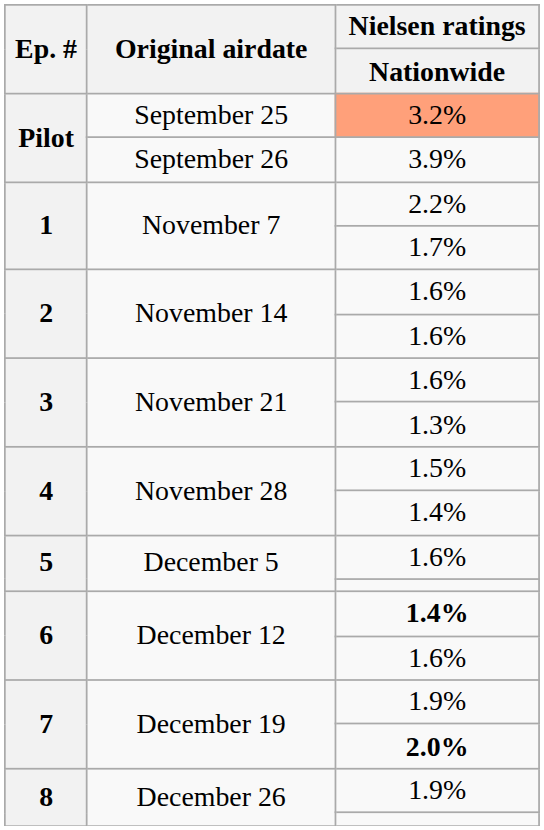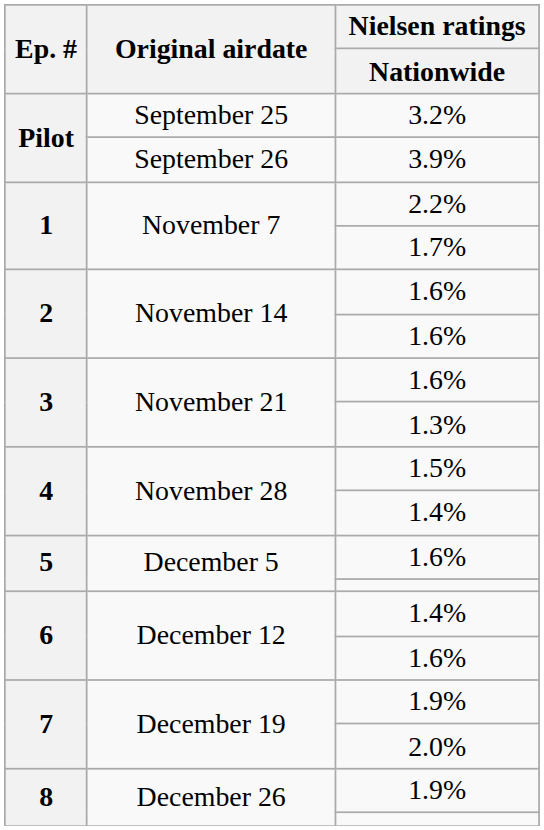(437, 114) lightsalmon background -> (437, 114) no background
(437, 613) bold -> (437, 613) normal
(437, 745) bold -> (437, 745) normal
